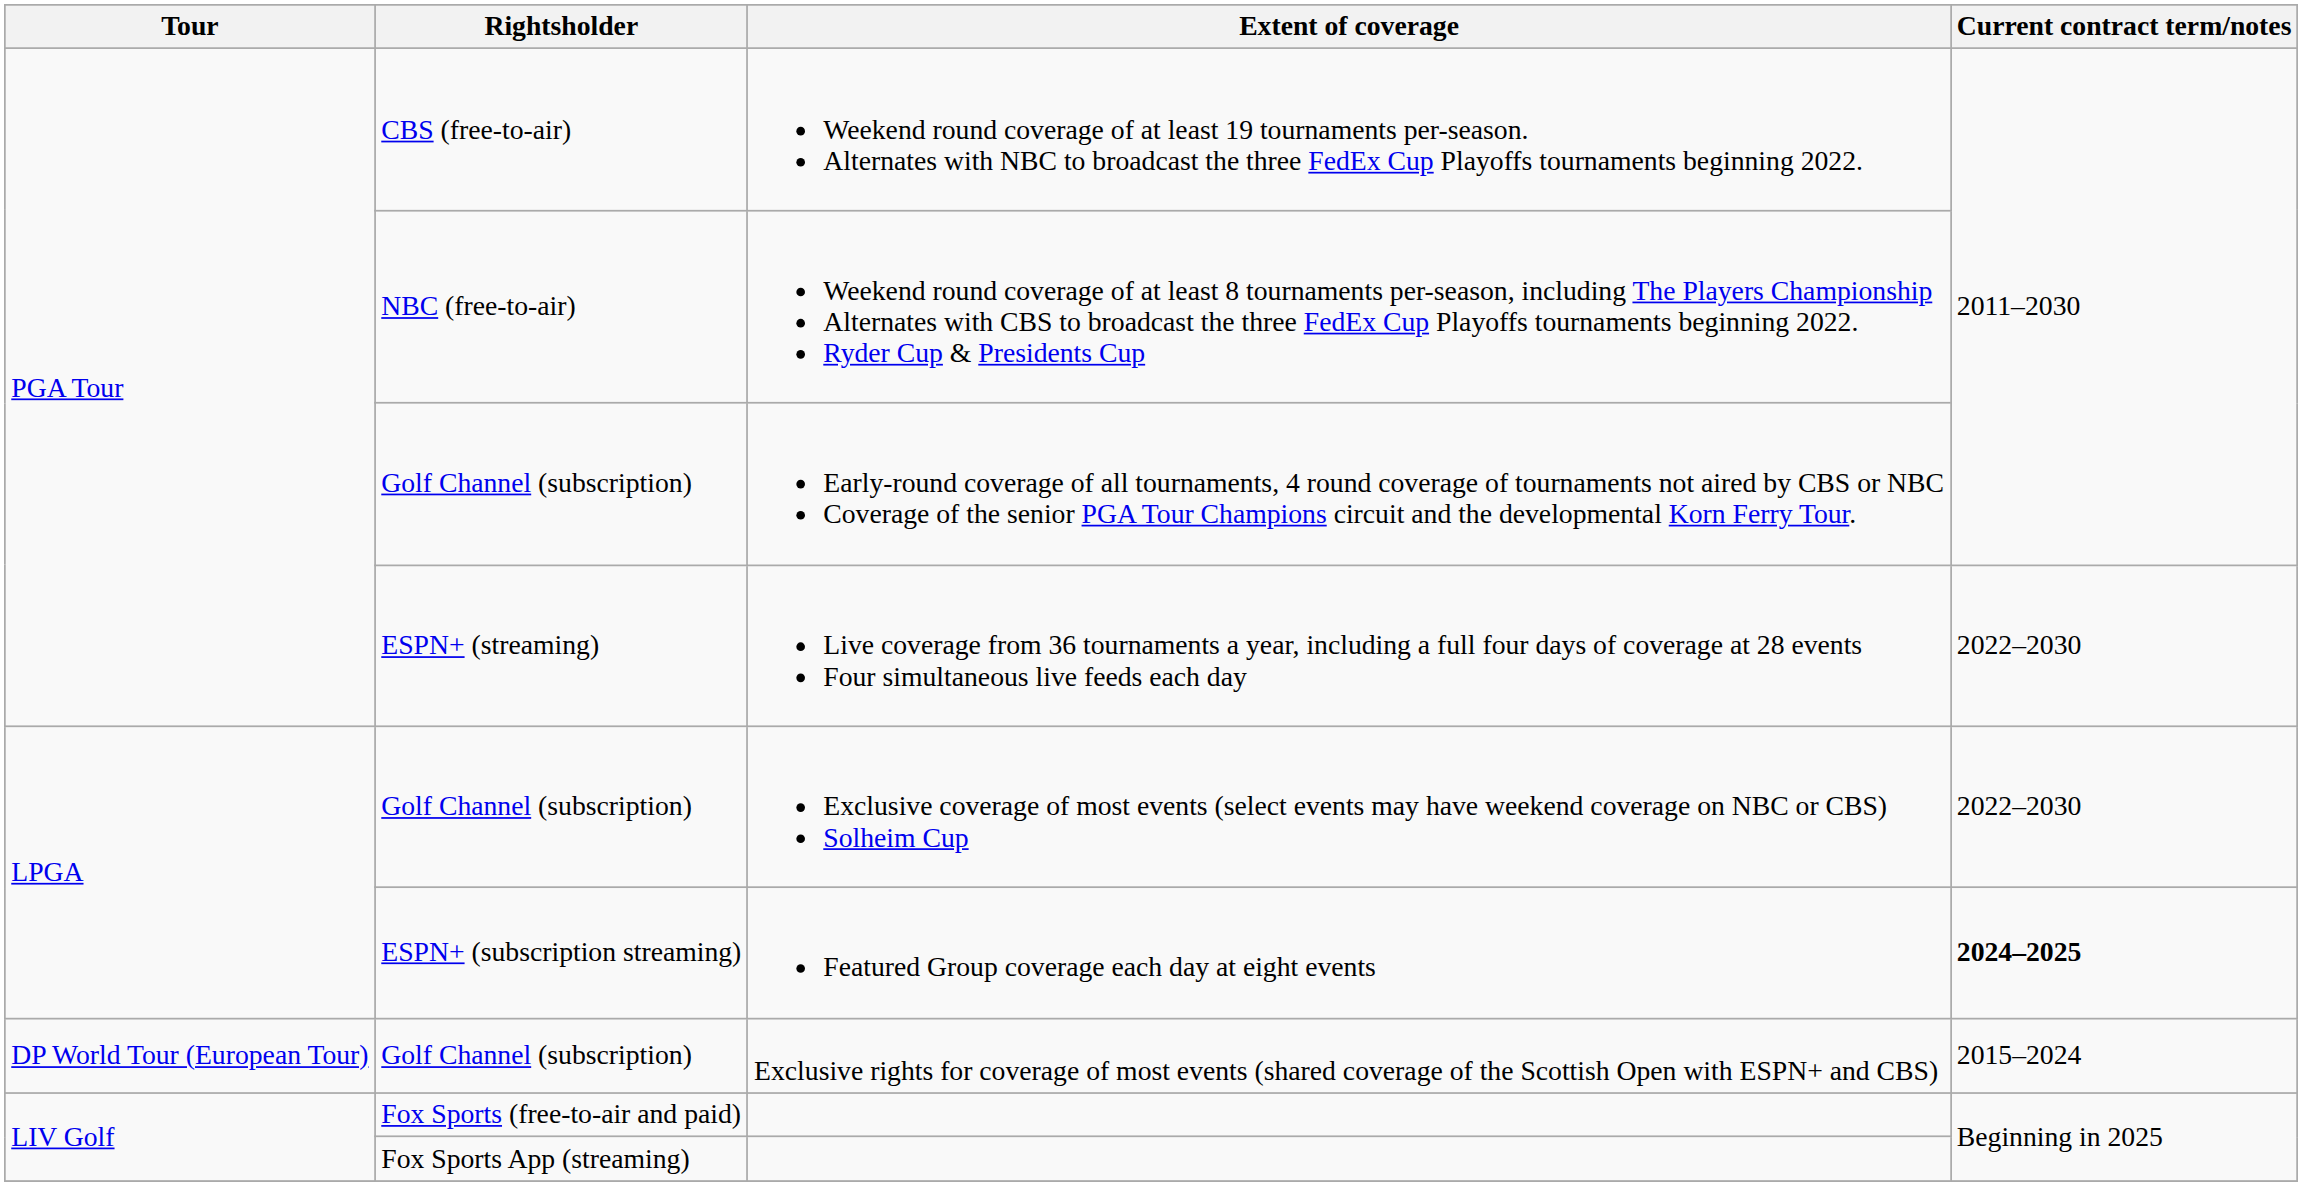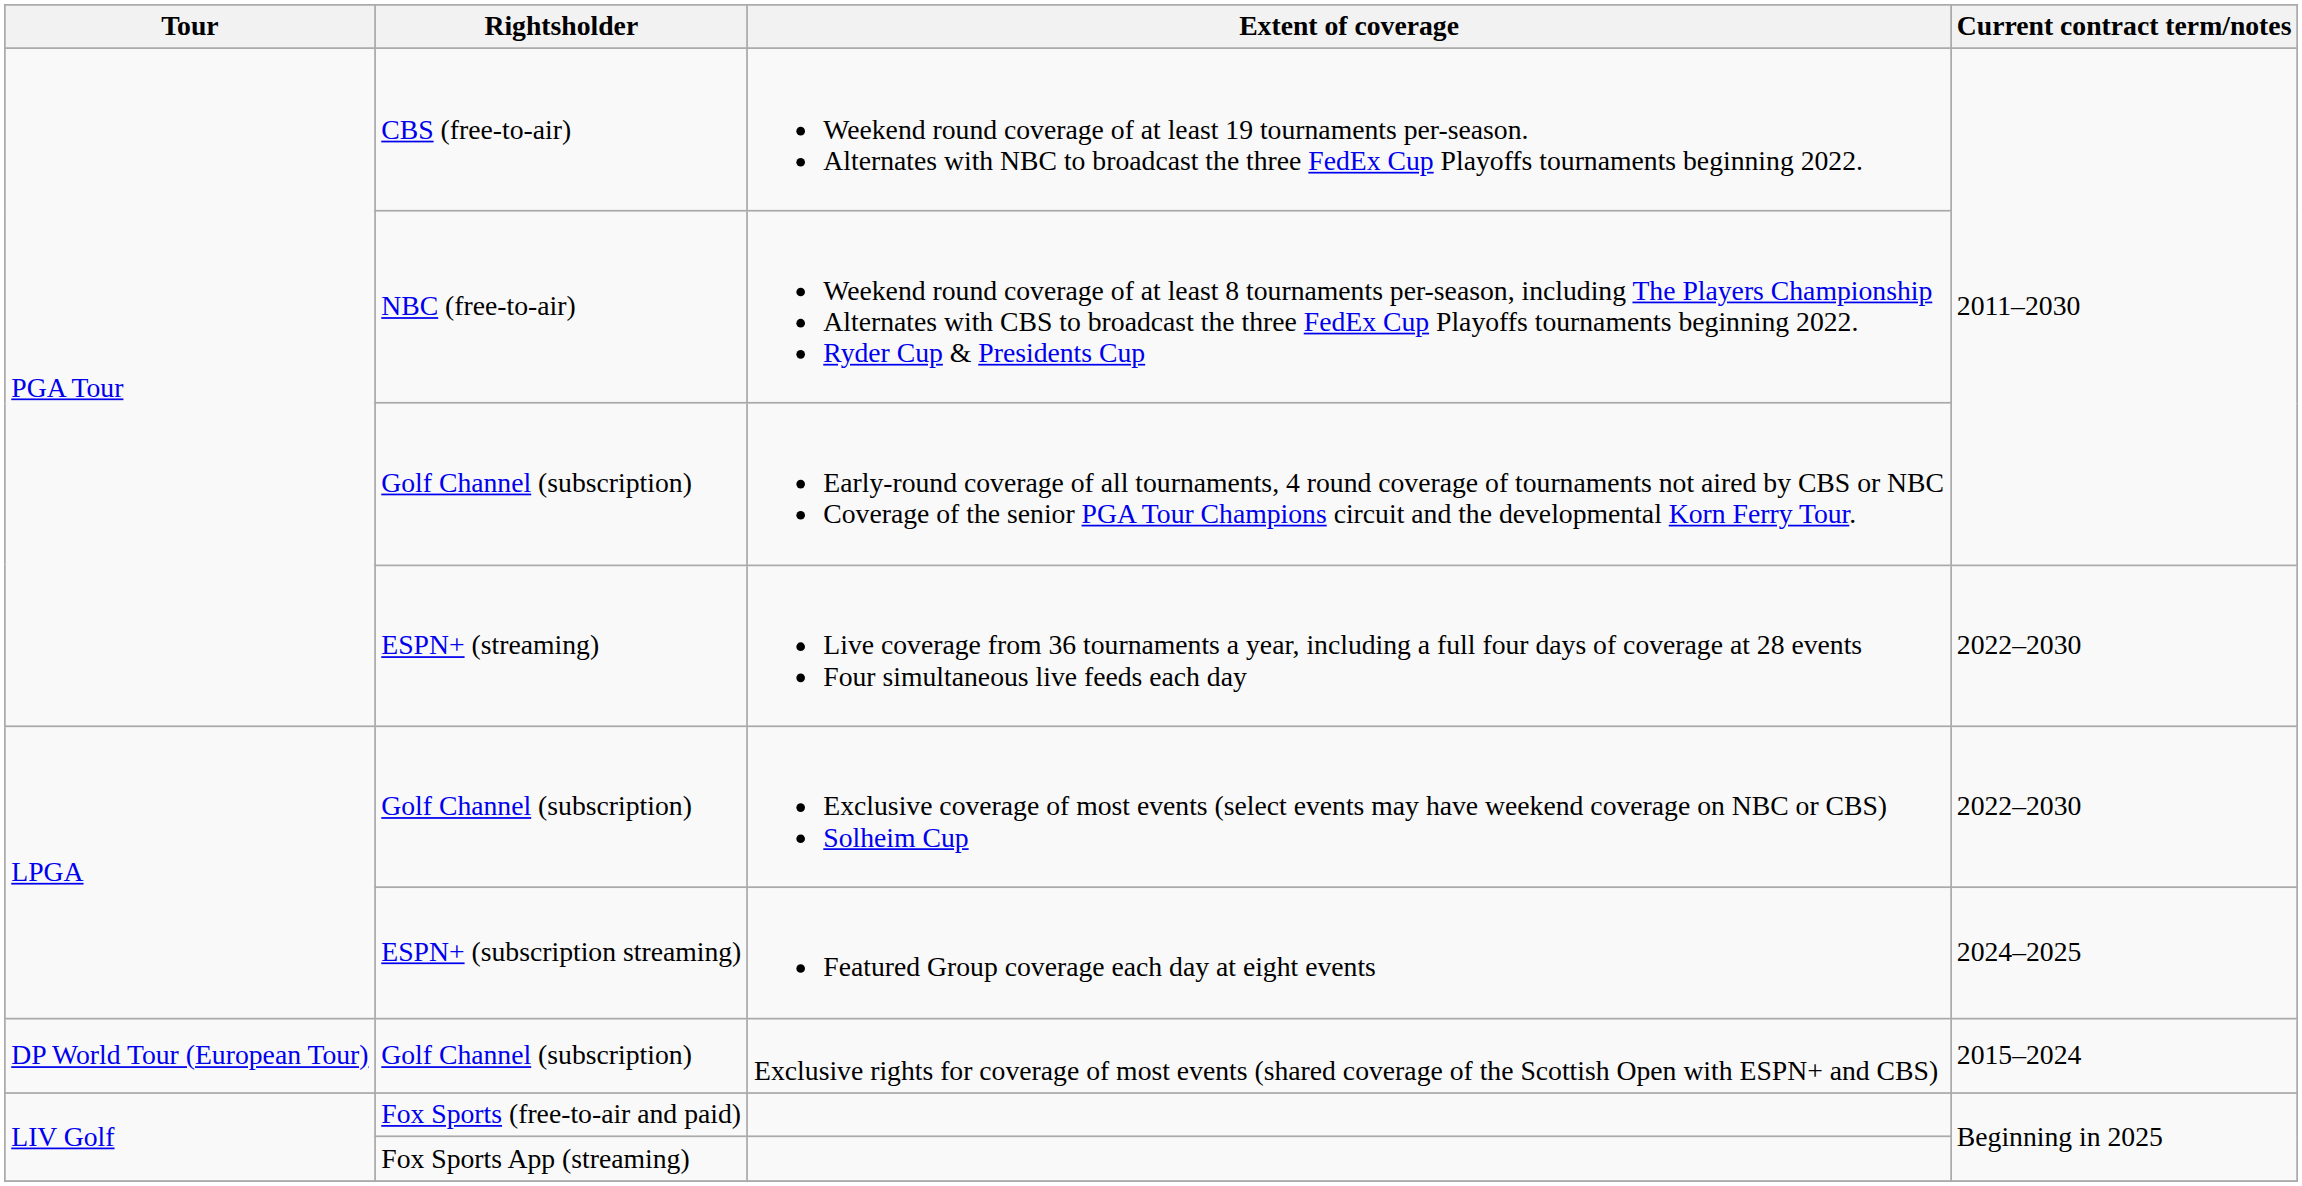(2019, 952) bold -> (2019, 952) normal
